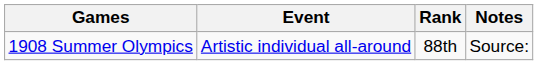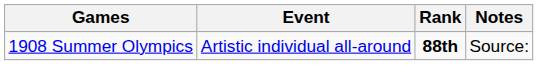(440, 45) normal -> (440, 45) bold
